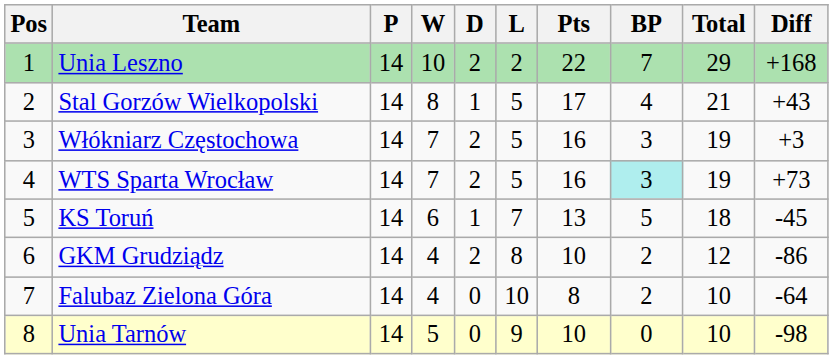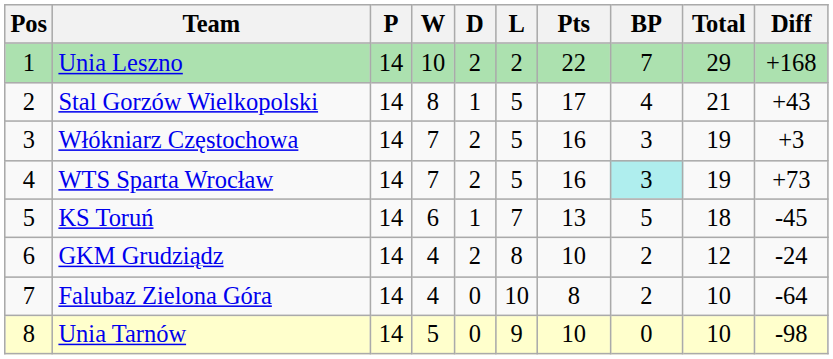(791, 256) -86 -> (791, 256) -24
